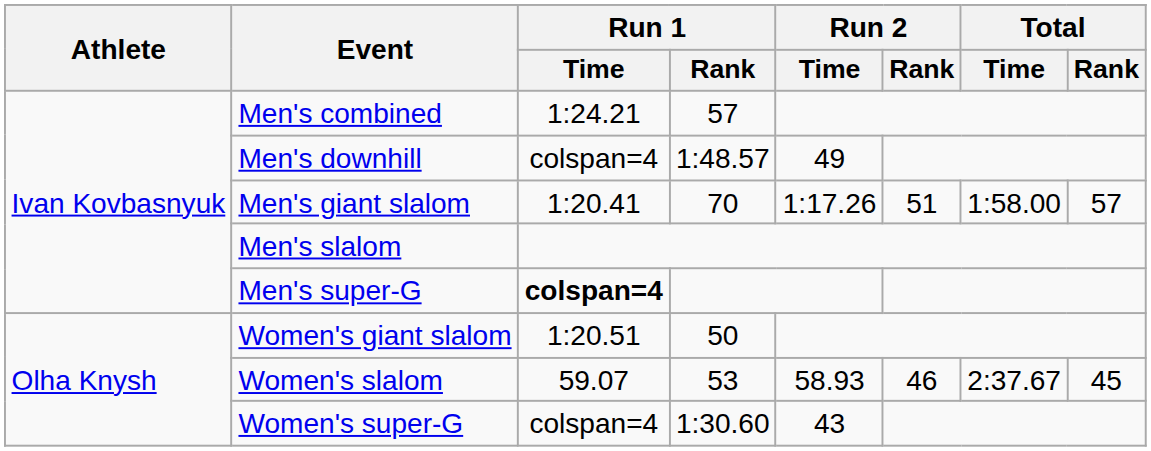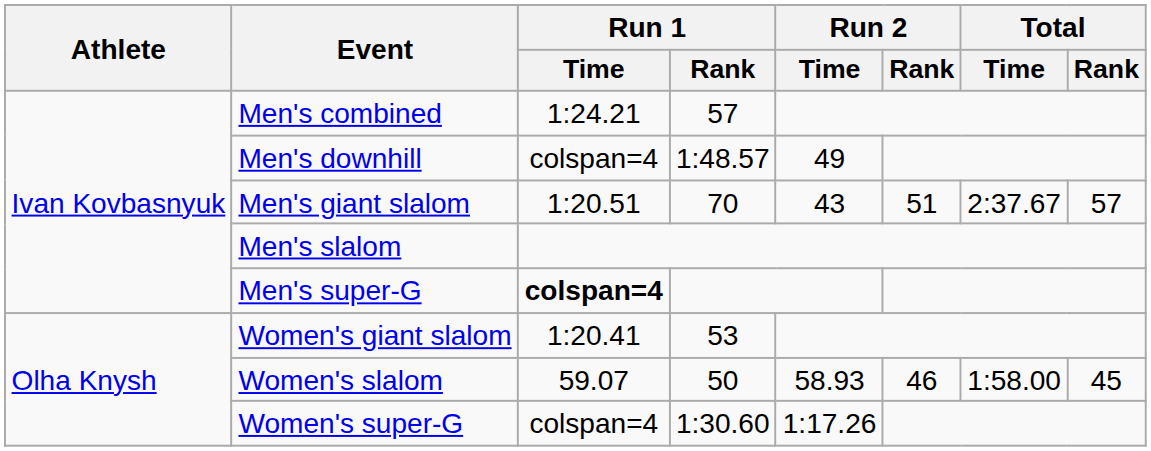(594, 202) 1:20.41 -> (594, 202) 1:20.51
(830, 202) 1:17.26 -> (830, 202) 43
(1014, 202) 1:58.00 -> (1014, 202) 2:37.67
(594, 336) 1:20.51 -> (594, 336) 1:20.41
(723, 336) 50 -> (723, 336) 53
(723, 380) 53 -> (723, 380) 50
(1014, 380) 2:37.67 -> (1014, 380) 1:58.00
(830, 424) 43 -> (830, 424) 1:17.26
